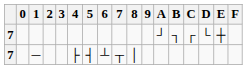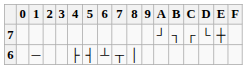(10, 54) 7 -> (10, 54) 6
